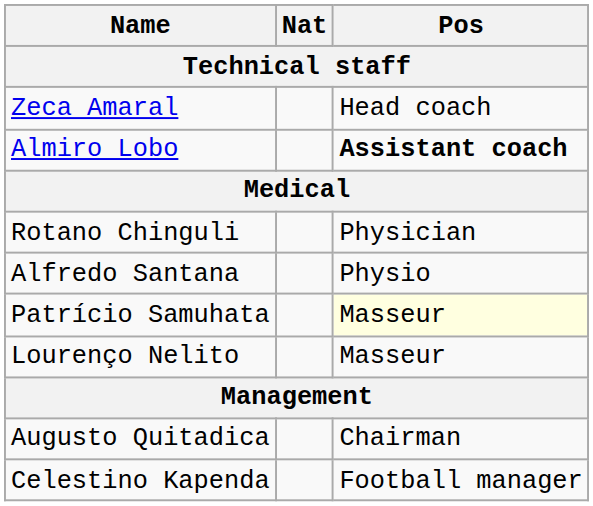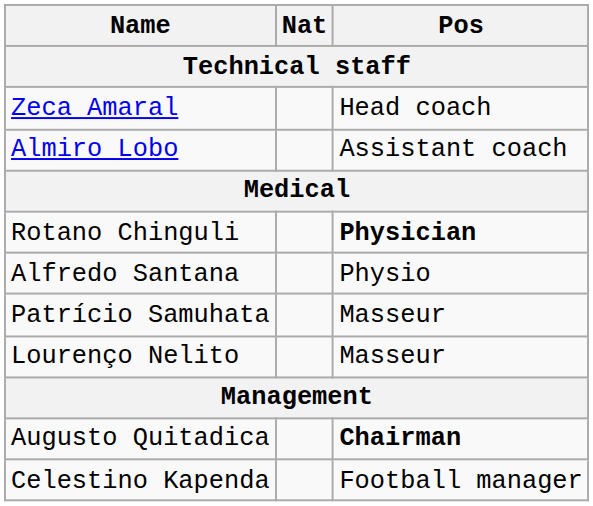(454, 150) bold -> (454, 150) normal
(408, 232) normal -> (408, 232) bold
(393, 315) lightyellow background -> (393, 315) no background
(400, 439) normal -> (400, 439) bold
